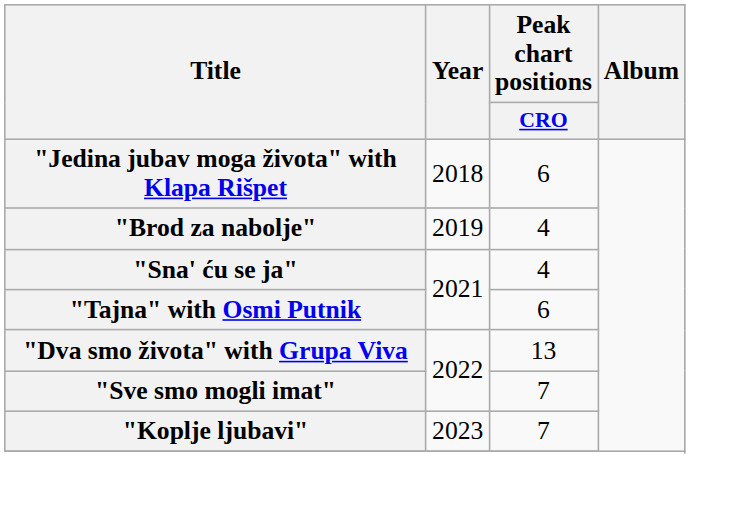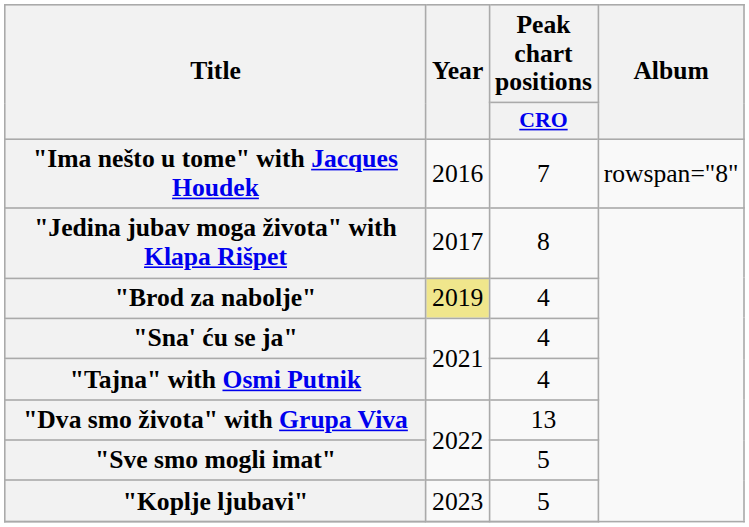+ row: (215, 173)
(458, 173) 2018 -> (458, 242) 2017
(543, 173) 6 -> (543, 242) 8
(458, 228) no background -> (458, 297) khaki background
(543, 309) 6 -> (543, 378) 4
(543, 390) 7 -> (543, 460) 5
(543, 431) 7 -> (543, 500) 5
